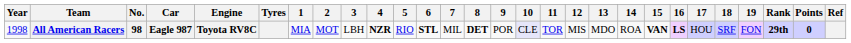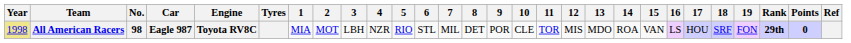(17, 29) no background -> (17, 29) khaki background
(380, 29) bold -> (379, 29) normal
(428, 29) bold -> (427, 29) normal
(477, 29) bold -> (475, 29) normal
(528, 29) lavender background -> (524, 29) no background
(657, 29) bold -> (654, 29) normal
(679, 29) bold -> (675, 29) normal
